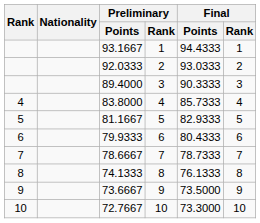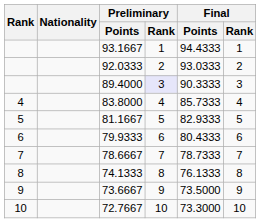(161, 84) no background -> (161, 84) lavender background
